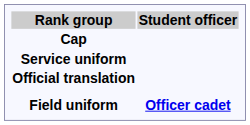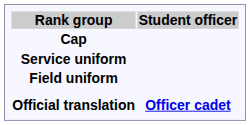(74, 78) Official translation -> (74, 78) Field uniform
(74, 105) Field uniform -> (74, 105) Official translation
